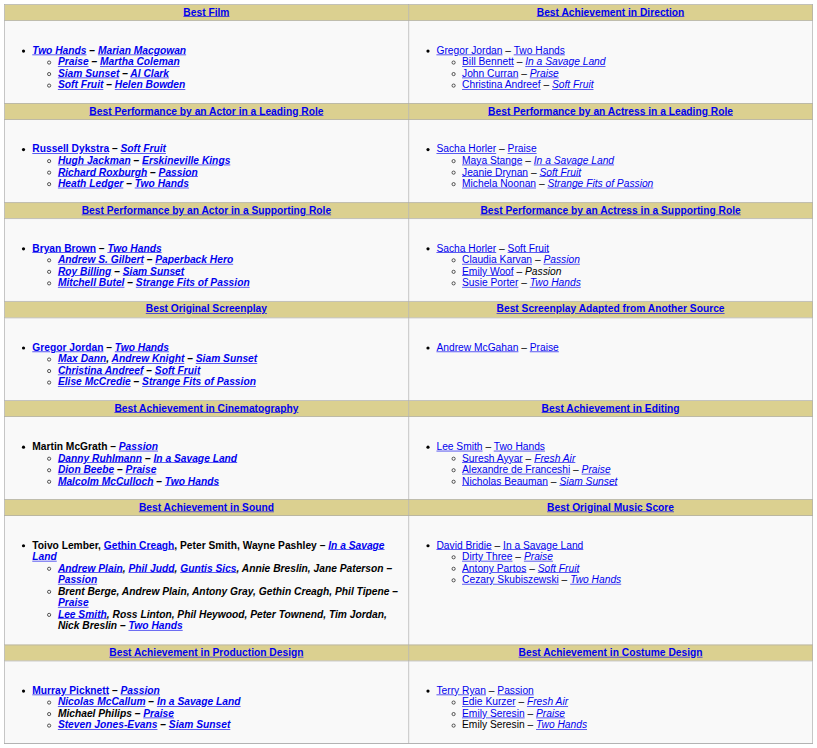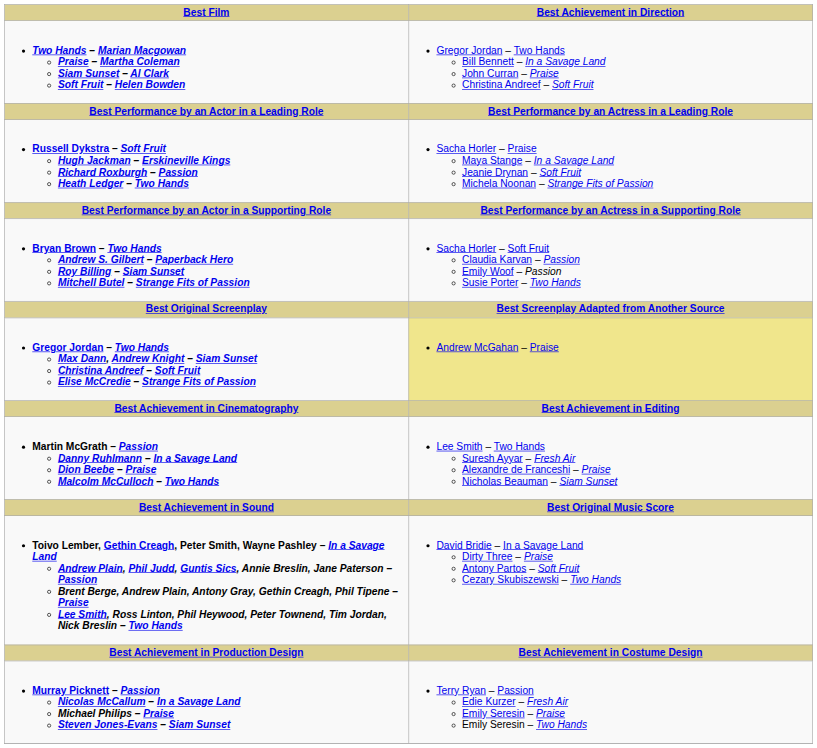(611, 348) no background -> (611, 348) khaki background
